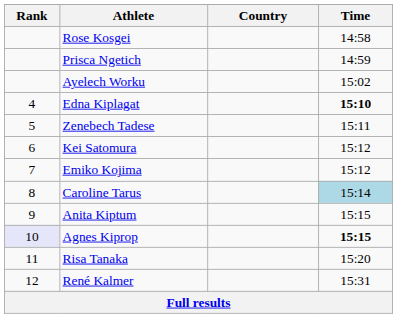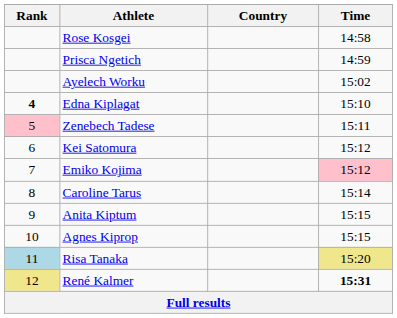(32, 103) normal -> (32, 103) bold
(356, 103) bold -> (355, 103) normal
(32, 125) no background -> (32, 125) pink background
(355, 170) no background -> (355, 170) pink background
(355, 192) lightblue background -> (355, 192) no background
(32, 236) lavender background -> (32, 236) no background
(356, 236) bold -> (355, 236) normal
(32, 258) no background -> (32, 258) lightblue background
(355, 258) no background -> (355, 258) khaki background
(32, 280) no background -> (32, 280) khaki background
(355, 280) normal -> (356, 280) bold
